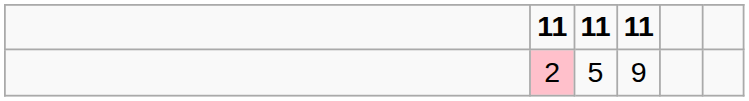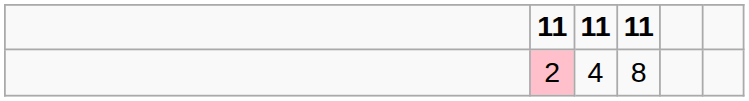(596, 72) 5 -> (596, 72) 4
(639, 72) 9 -> (639, 72) 8
